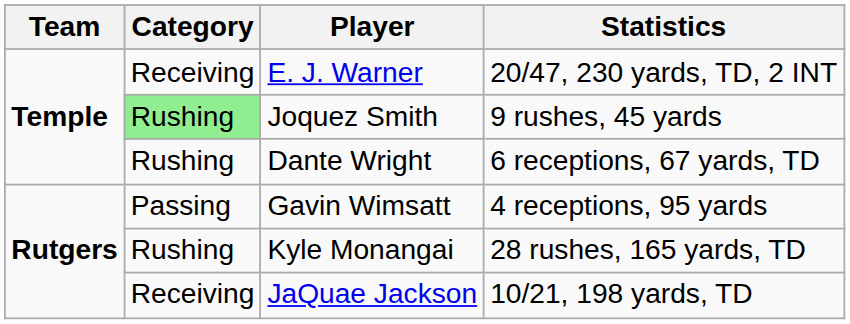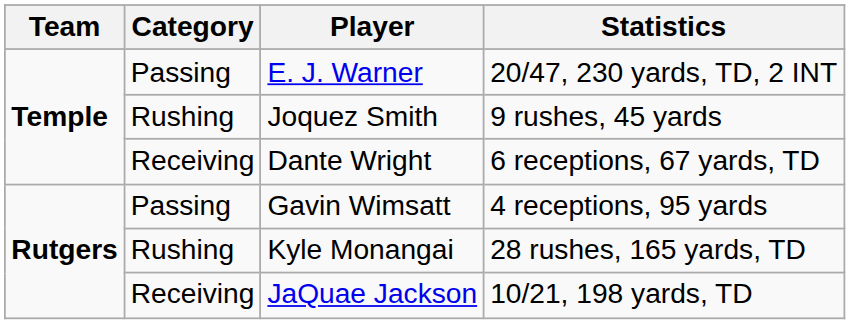(193, 71) Receiving -> (181, 71) Passing
(182, 116) lightgreen background -> (182, 116) no background
(182, 160) Rushing -> (193, 160) Receiving
